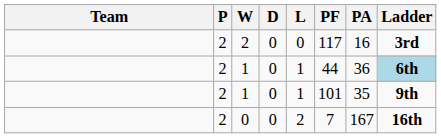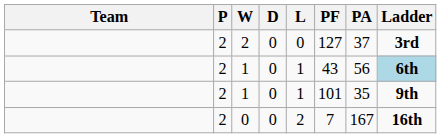(330, 42) 117 -> (330, 42) 127
(362, 42) 16 -> (362, 42) 37
(330, 68) 44 -> (330, 68) 43
(362, 68) 36 -> (362, 68) 56
